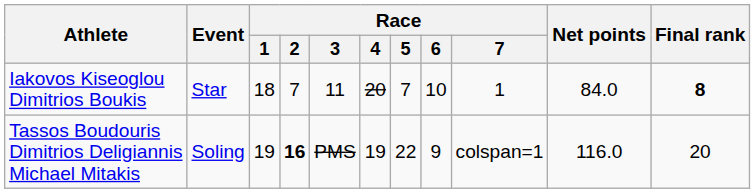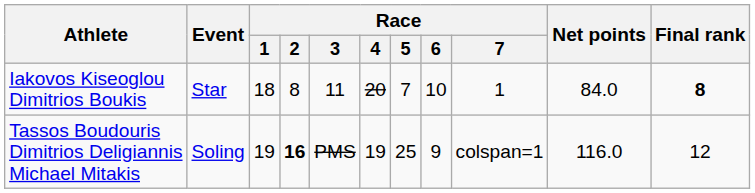(295, 90) 7 -> (295, 90) 8
(406, 152) 22 -> (406, 152) 25
(700, 152) 20 -> (700, 152) 12
